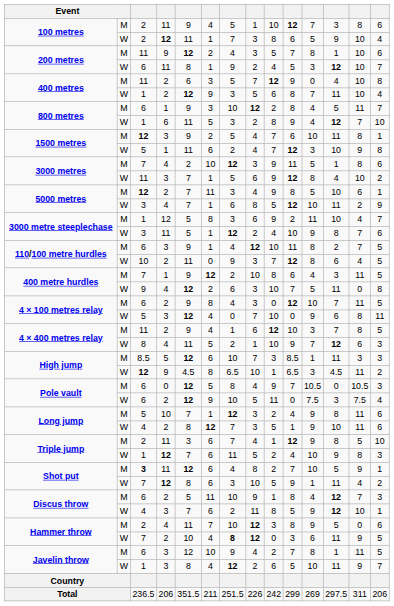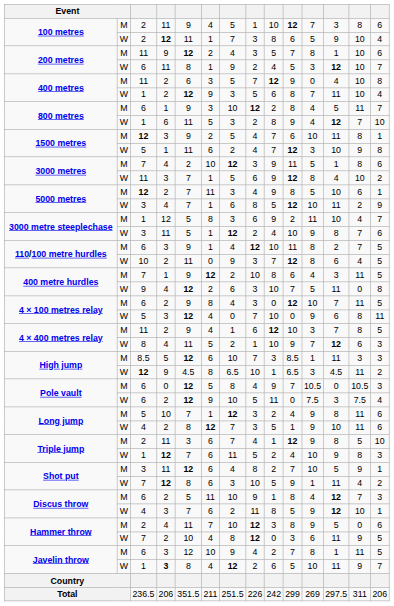(143, 470) bold -> (143, 470) normal
(233, 539) bold -> (233, 539) normal
(166, 567) normal -> (166, 567) bold
